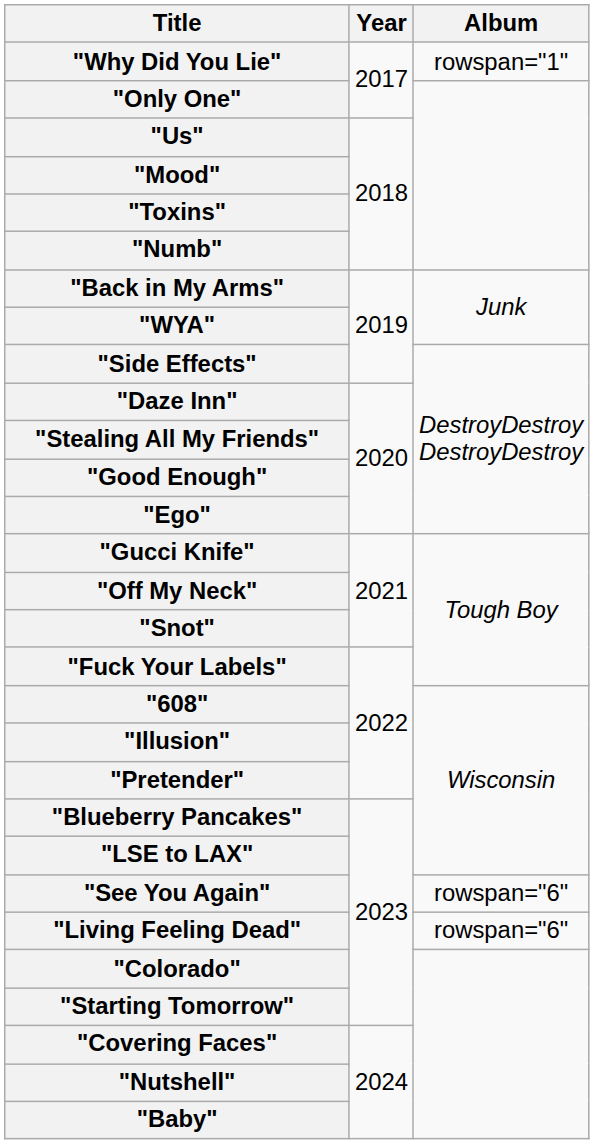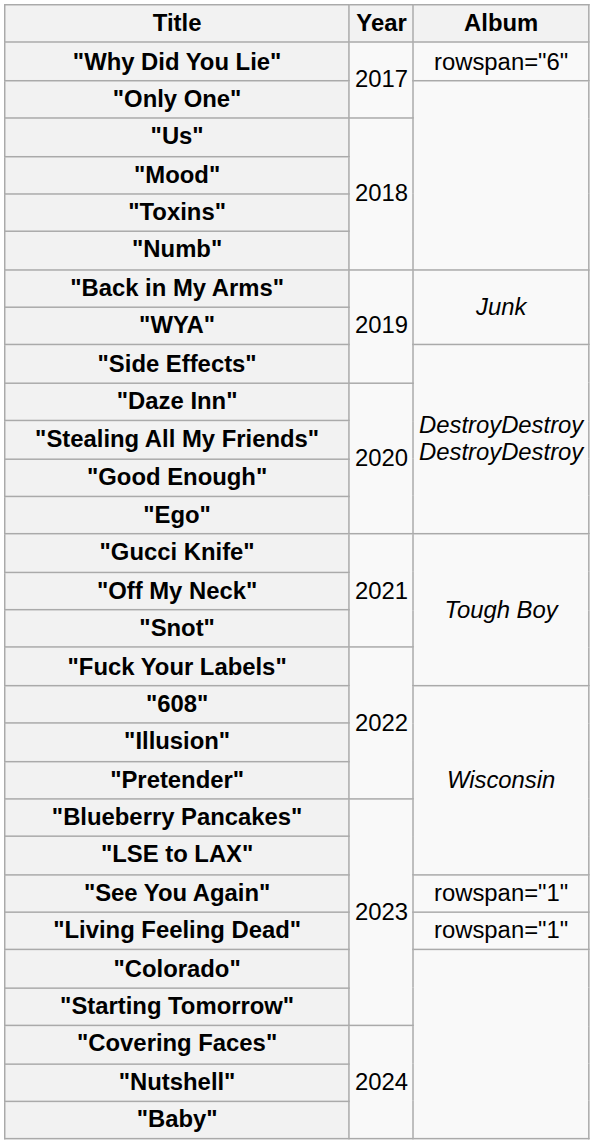(501, 61) rowspan="1" -> (501, 61) rowspan="6"
(501, 893) rowspan="6" -> (501, 893) rowspan="1"
(501, 930) rowspan="6" -> (501, 930) rowspan="1"
